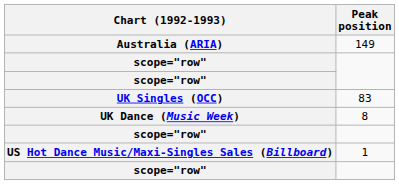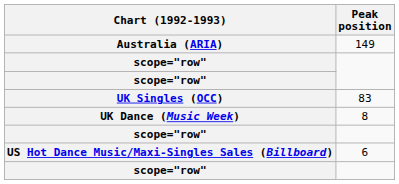(365, 152) 1 -> (365, 152) 6
